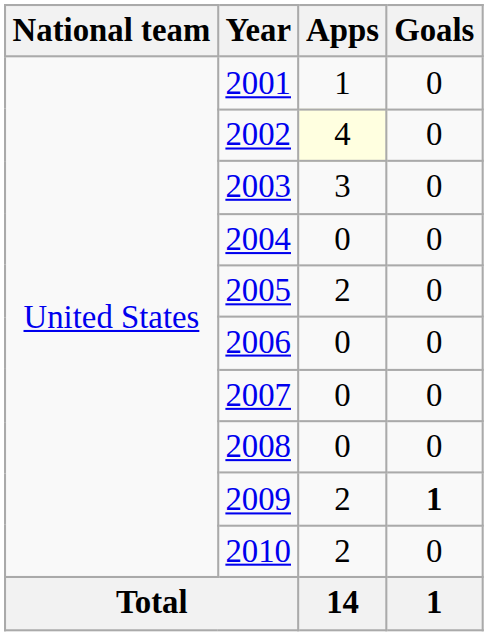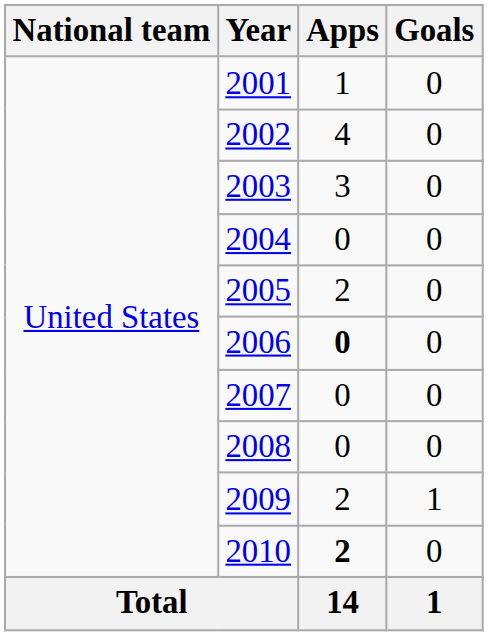(343, 134) lightyellow background -> (343, 134) no background
(343, 342) normal -> (343, 342) bold
(434, 498) bold -> (434, 498) normal
(343, 550) normal -> (343, 550) bold
